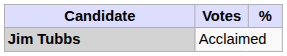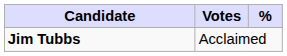(44, 39) lightgrey background -> (44, 39) no background
